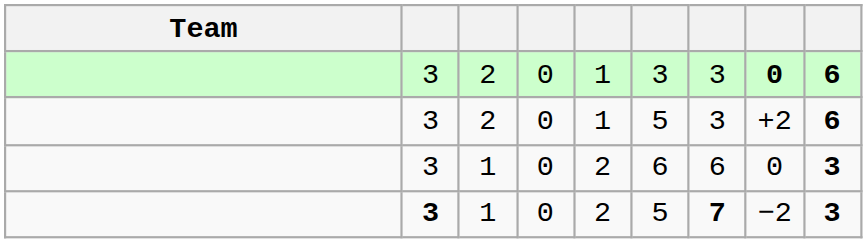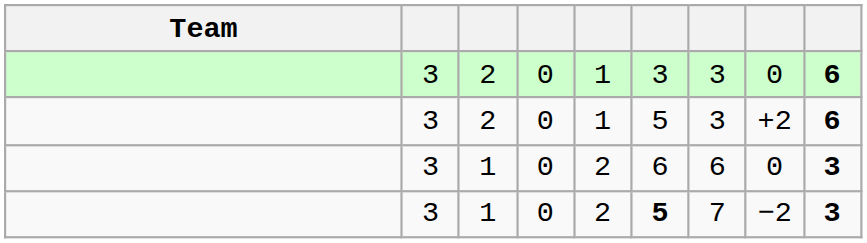(775, 75) bold -> (775, 75) normal
(431, 214) bold -> (431, 214) normal
(660, 214) normal -> (660, 214) bold
(717, 214) bold -> (717, 214) normal
